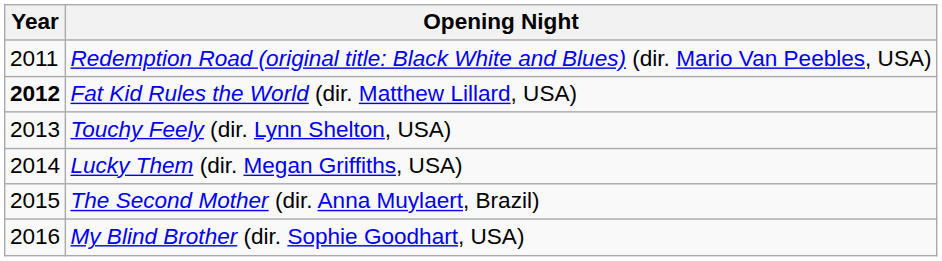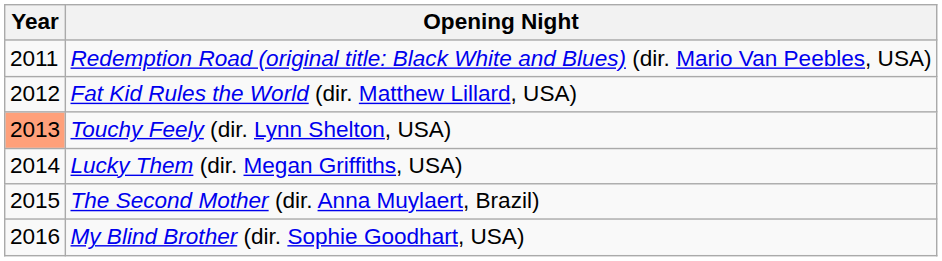(35, 93) bold -> (35, 93) normal
(35, 129) no background -> (35, 129) lightsalmon background
